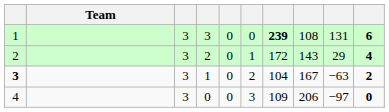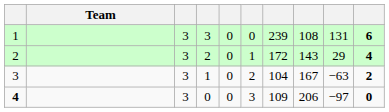(278, 35) bold -> (278, 35) normal
(15, 76) bold -> (15, 76) normal
(15, 96) normal -> (15, 96) bold
